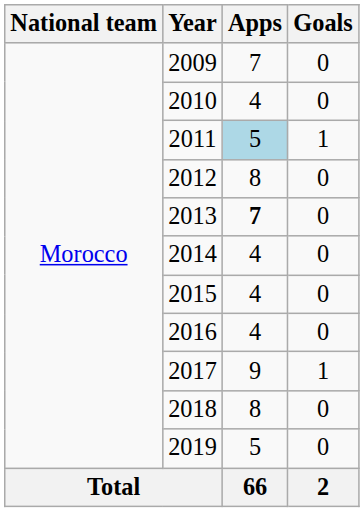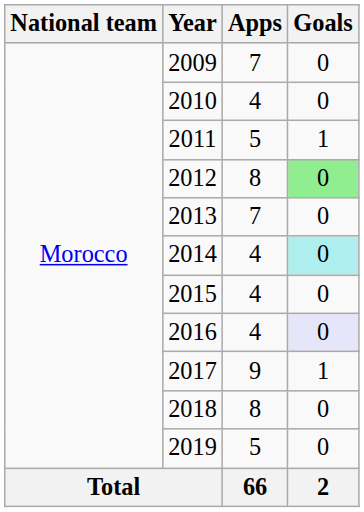(255, 139) lightblue background -> (255, 139) no background
(323, 178) no background -> (323, 178) lightgreen background
(255, 216) bold -> (255, 216) normal
(323, 255) no background -> (323, 255) paleturquoise background
(323, 332) no background -> (323, 332) lavender background
